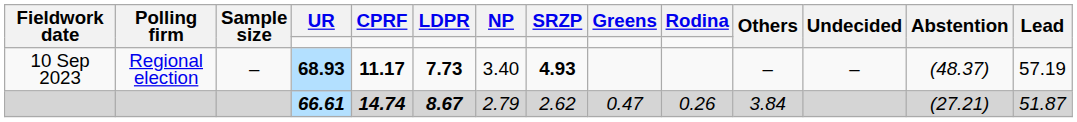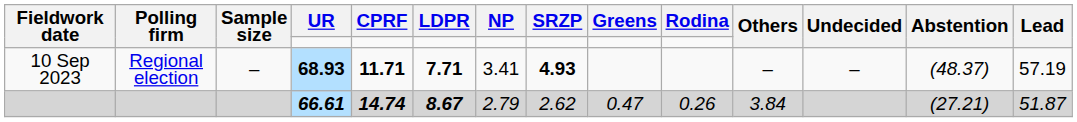(382, 69) 11.17 -> (382, 69) 11.71
(444, 69) 7.73 -> (444, 69) 7.71
(501, 69) 3.40 -> (501, 69) 3.41
